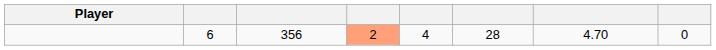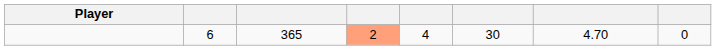(292, 34) 356 -> (292, 34) 365
(493, 34) 28 -> (493, 34) 30
